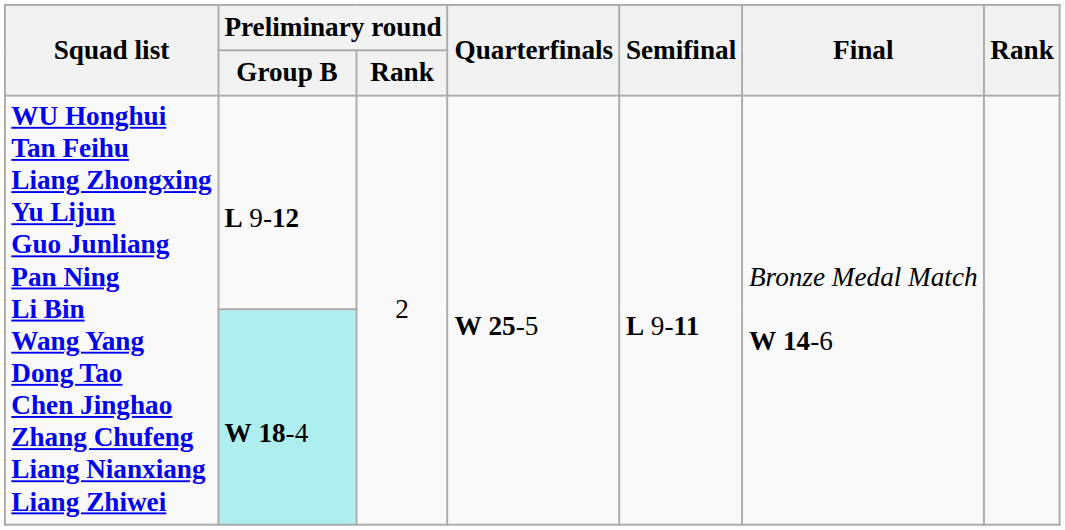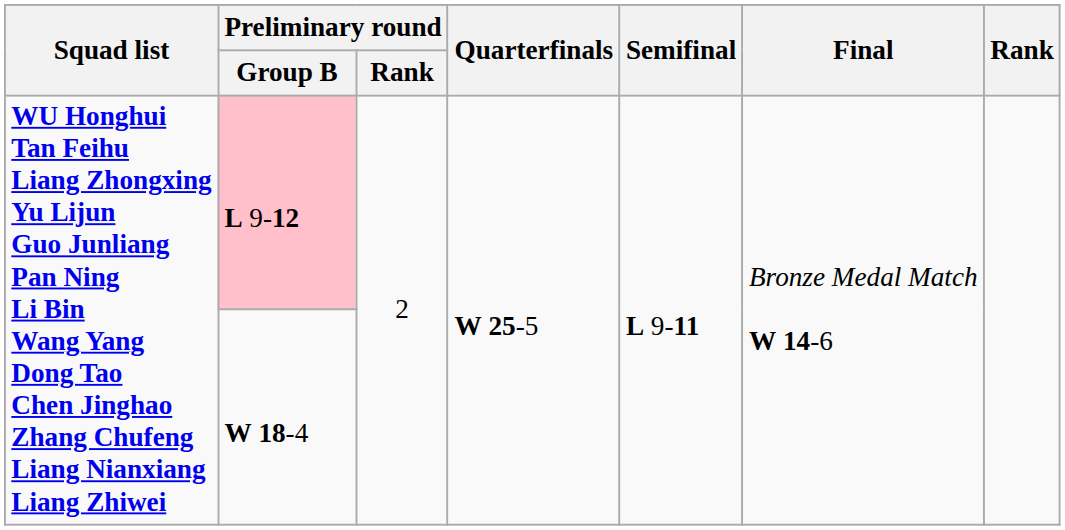(262, 218) no background -> (262, 218) pink background
(266, 433) paleturquoise background -> (266, 433) no background
